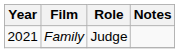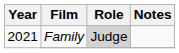(109, 36) no background -> (109, 36) lightgrey background
